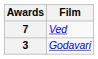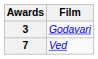rows swapped: (25, 29) <-> (25, 46)
